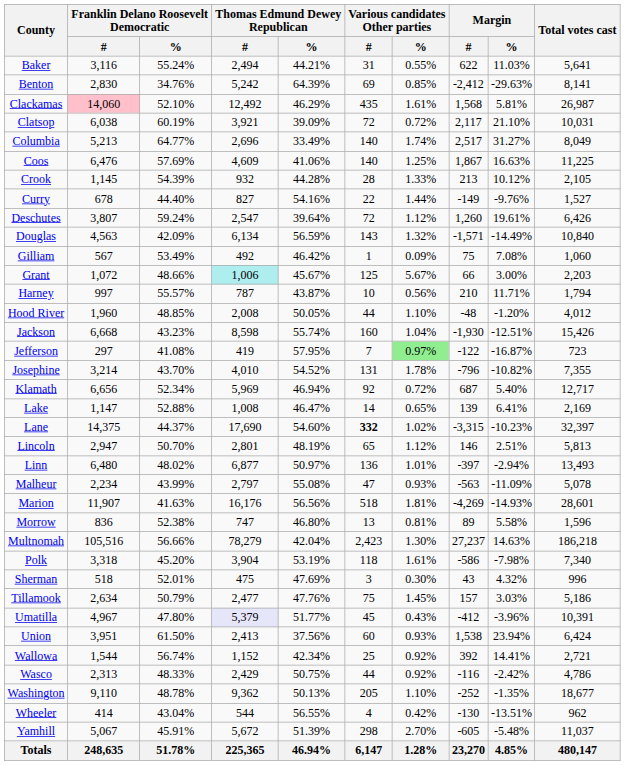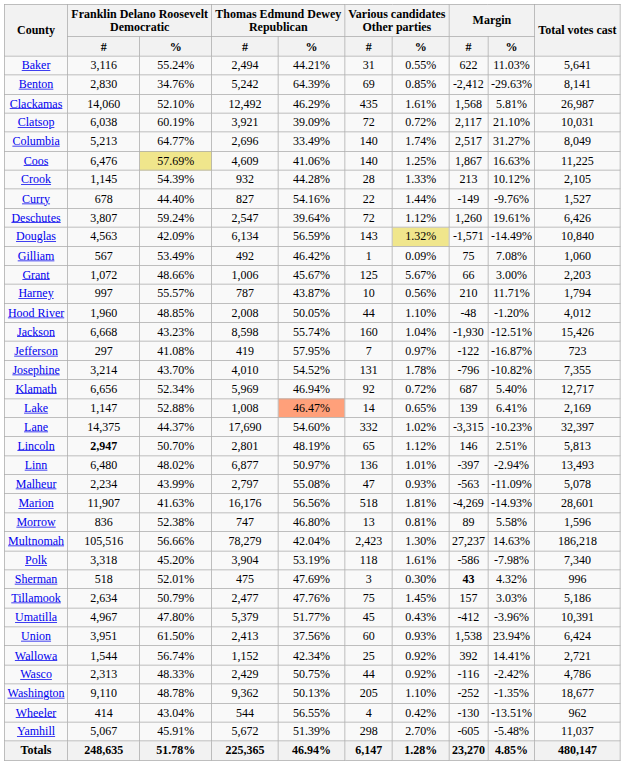(104, 103) pink background -> (104, 103) no background
(176, 160) no background -> (176, 160) khaki background
(421, 236) no background -> (421, 236) khaki background
(245, 274) paleturquoise background -> (245, 274) no background
(421, 351) lightgreen background -> (421, 351) no background
(312, 408) no background -> (312, 408) lightsalmon background
(369, 427) bold -> (369, 427) normal
(104, 446) normal -> (104, 446) bold
(468, 579) normal -> (468, 579) bold
(245, 617) lavender background -> (245, 617) no background
